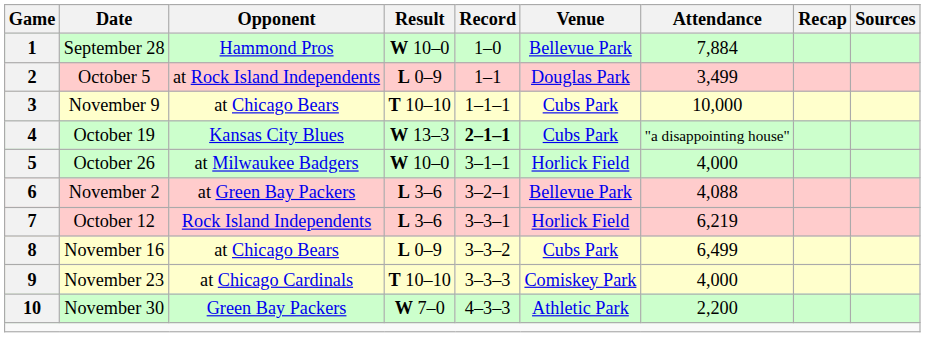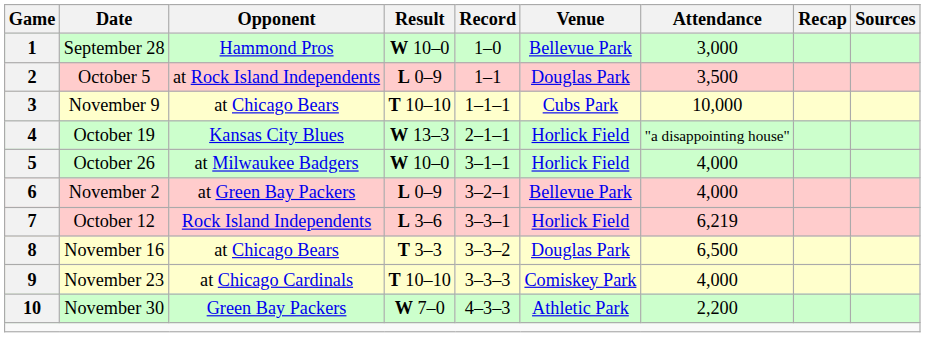(717, 47) 7,884 -> (717, 47) 3,000
(717, 76) 3,499 -> (717, 76) 3,500
(488, 134) bold -> (488, 134) normal
(580, 134) Cubs Park -> (580, 134) Horlick Field
(420, 192) L 3–6 -> (420, 192) L 0–9
(717, 192) 4,088 -> (717, 192) 4,000
(420, 250) L 0–9 -> (420, 250) T 3–3
(580, 250) Cubs Park -> (580, 250) Douglas Park
(717, 250) 6,499 -> (717, 250) 6,500
